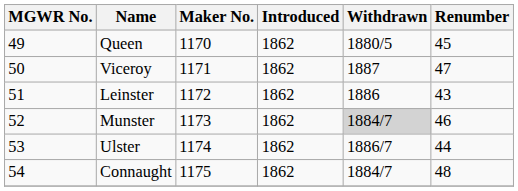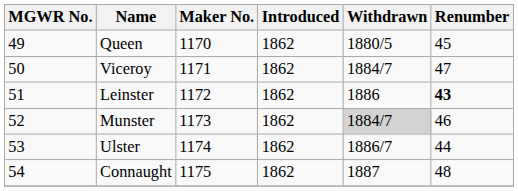(363, 69) 1887 -> (370, 69) 1884/7
(443, 95) normal -> (443, 95) bold
(370, 172) 1884/7 -> (363, 172) 1887
